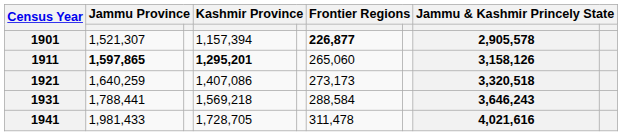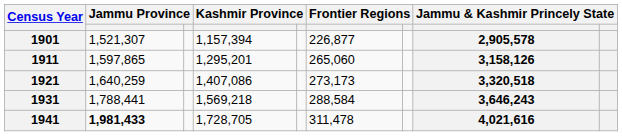(332, 40) bold -> (332, 40) normal
(117, 60) bold -> (117, 60) normal
(224, 60) bold -> (224, 60) normal
(117, 120) normal -> (117, 120) bold
